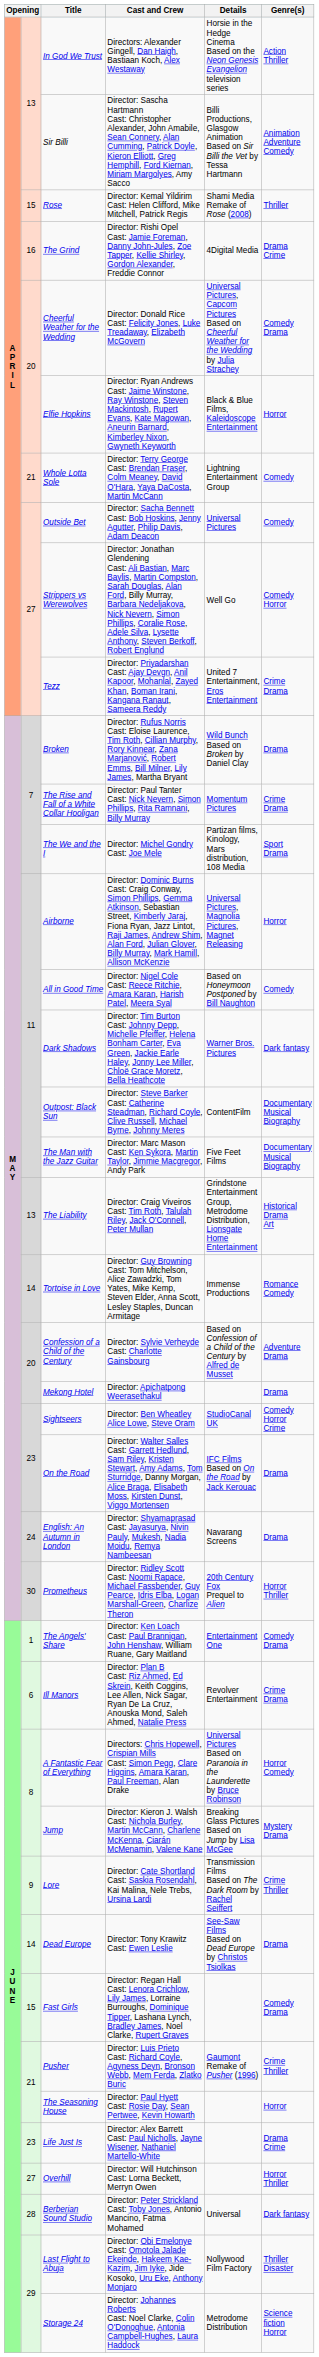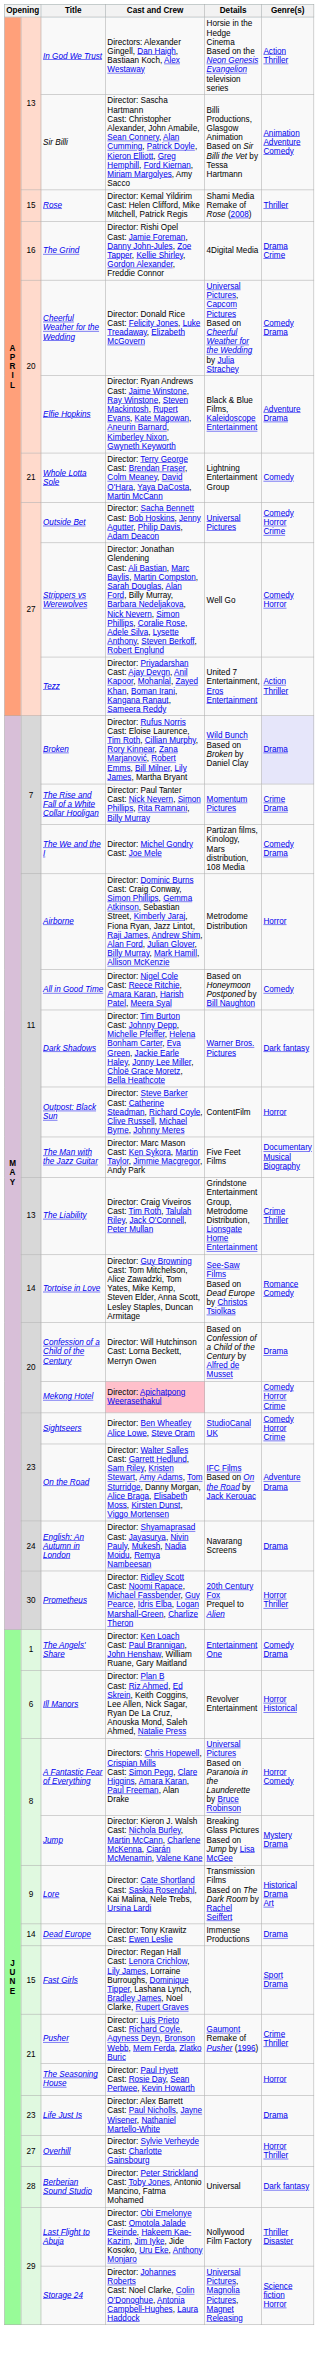(275, 414) Horror -> (282, 414) Adventure Drama
(279, 523) Comedy -> (279, 523) Comedy Horror Crime
(276, 686) Crime Drama -> (276, 686) Action Thriller
(276, 750) no background -> (276, 750) lavender background
(276, 849) Sport Drama -> (279, 849) Comedy Drama
(225, 921) Universal Pictures, Magnolia Pictures, Magnet Releasing -> (227, 921) Metrodome Distribution
(288, 1112) Documentary Musical Biography -> (275, 1112) Horror
(280, 1216) Historical Drama Art -> (276, 1216) Crime Thriller
(228, 1288) Immense Productions -> (231, 1288) See-Saw Films Based on Dead Europe by Christos Tsiolkas
(153, 1352) Director: Sylvie Verheyde Cast: Charlotte Gainsbourg -> (152, 1352) Director: Will Hutchinson Cast: Lorna Beckett, Merryn Owen
(282, 1352) Adventure Drama -> (276, 1352) Drama
(146, 1392) no background -> (146, 1397) pink background
(276, 1392) Drama -> (279, 1397) Comedy Horror Crime
(276, 1473) Drama -> (282, 1482) Adventure Drama
(276, 1695) Crime Drama -> (280, 1704) Horror Historical
(276, 1885) Crime Thriller -> (280, 1894) Historical Drama Art
(231, 1944) See-Saw Films Based on Dead Europe by Christos Tsiolkas -> (228, 1935) Immense Productions
(279, 2007) Comedy Drama -> (276, 1980) Sport Drama
(276, 2143) Drama Crime -> (276, 2115) Drama
(152, 2178) Director: Will Hutchinson Cast: Lorna Beckett, Merryn Owen -> (153, 2151) Director: Sylvie Verheyde Cast: Charlotte Gainsbourg
(227, 2323) Metrodome Distribution -> (225, 2295) Universal Pictures, Magnolia Pictures, Magnet Releasing
